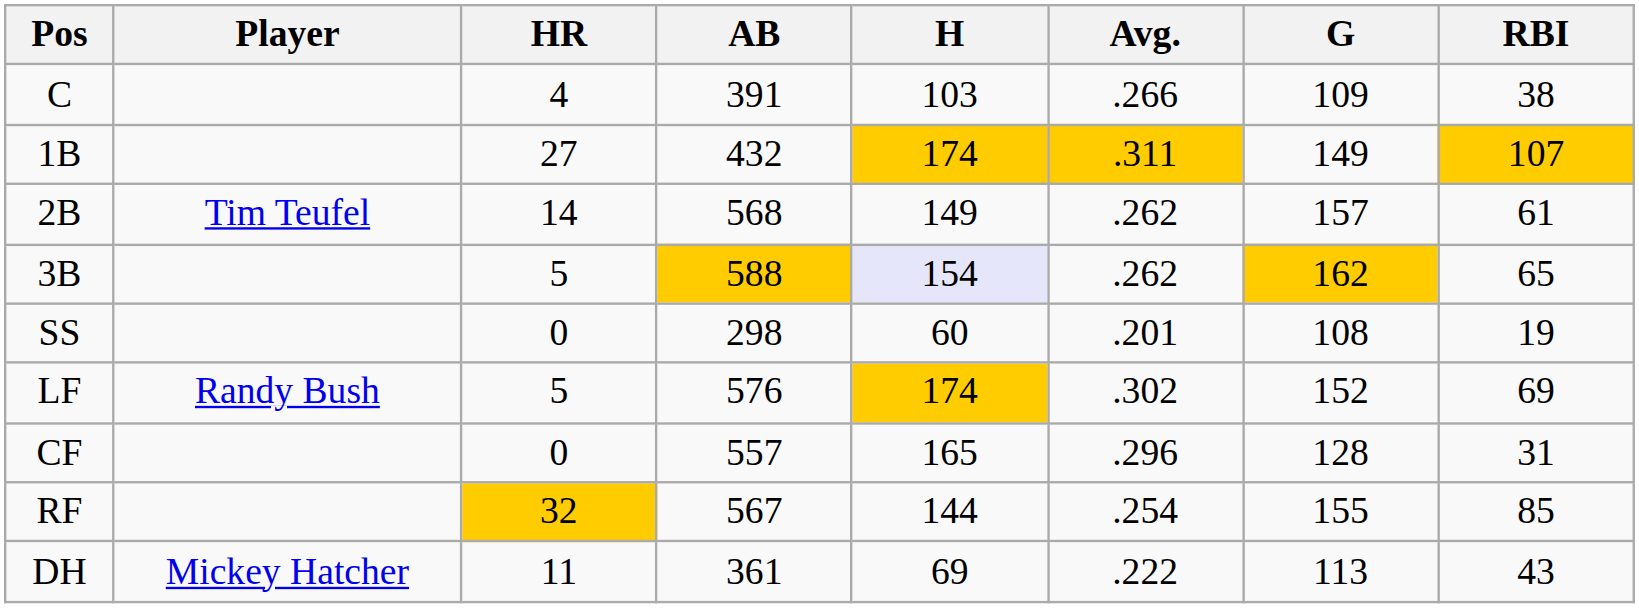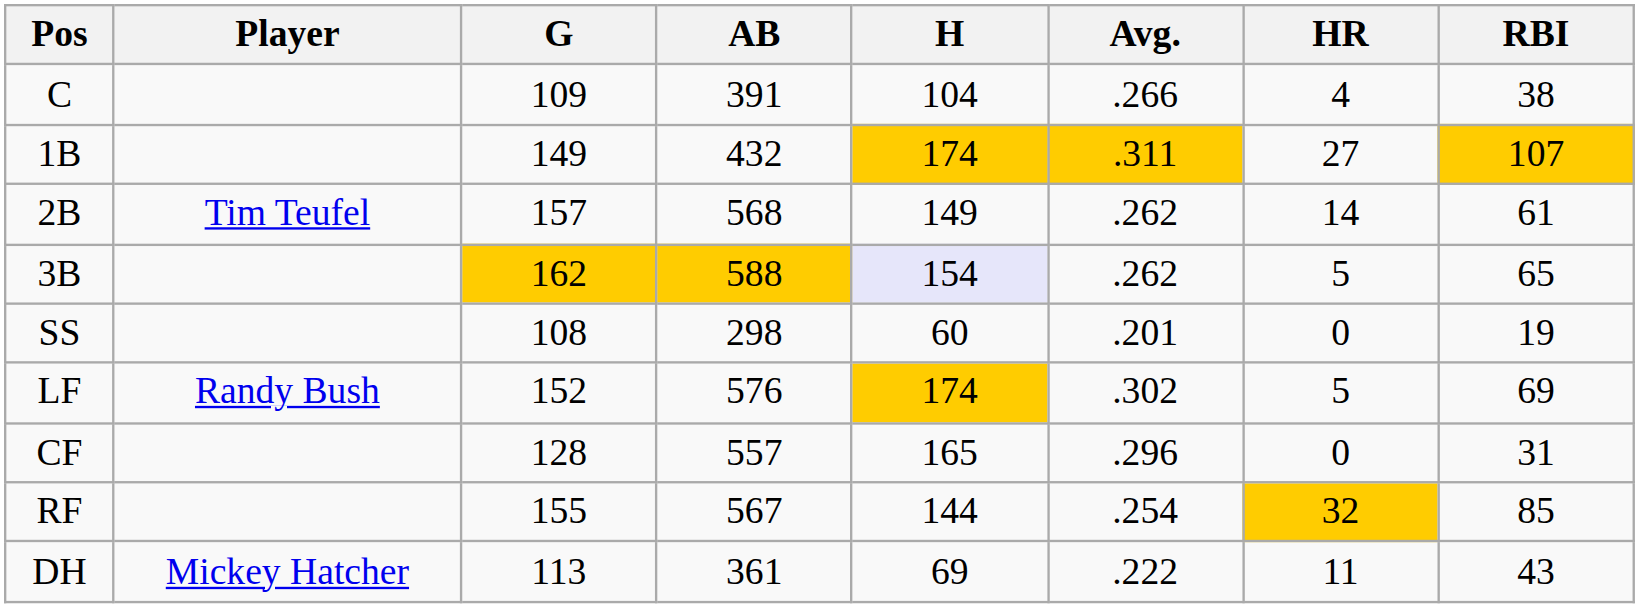columns swapped: (1341, 34) <-> (559, 34)
(950, 93) 103 -> (950, 93) 104
